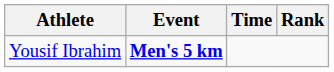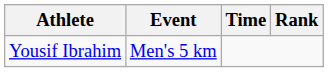(176, 50) bold -> (173, 50) normal
